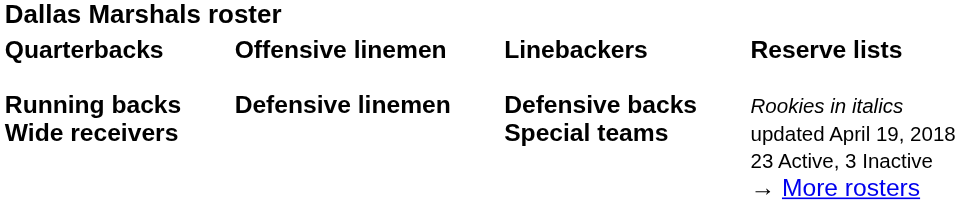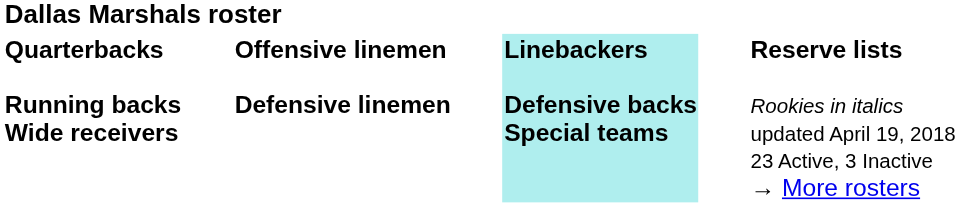(601, 91) no background -> (601, 91) paleturquoise background
